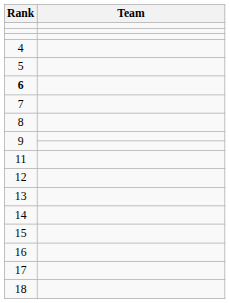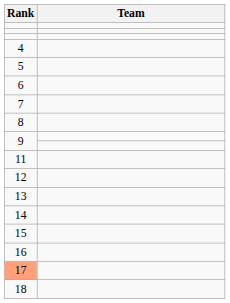(21, 85) bold -> (21, 85) normal
(21, 270) no background -> (21, 270) lightsalmon background
